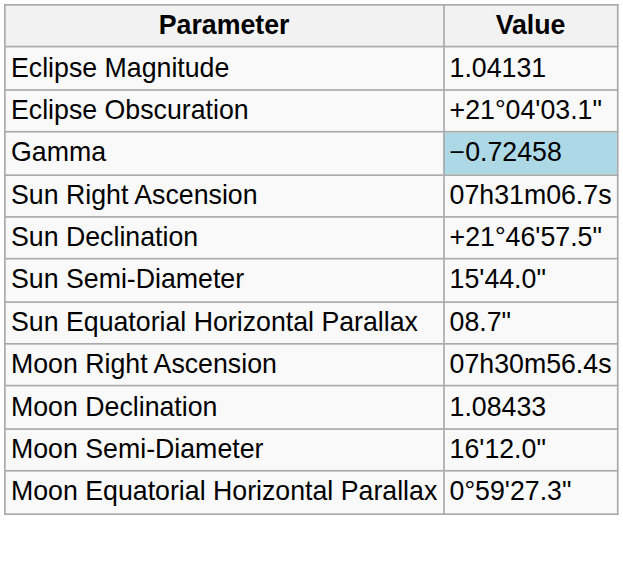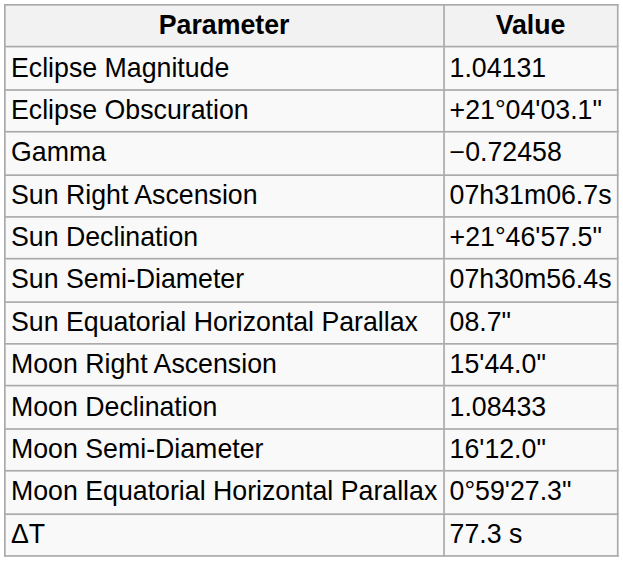(506, 152) lightblue background -> (506, 152) no background
(498, 279) 15'44.0" -> (531, 279) 07h30m56.4s
(531, 364) 07h30m56.4s -> (498, 364) 15'44.0"
+ row: (28, 534)
